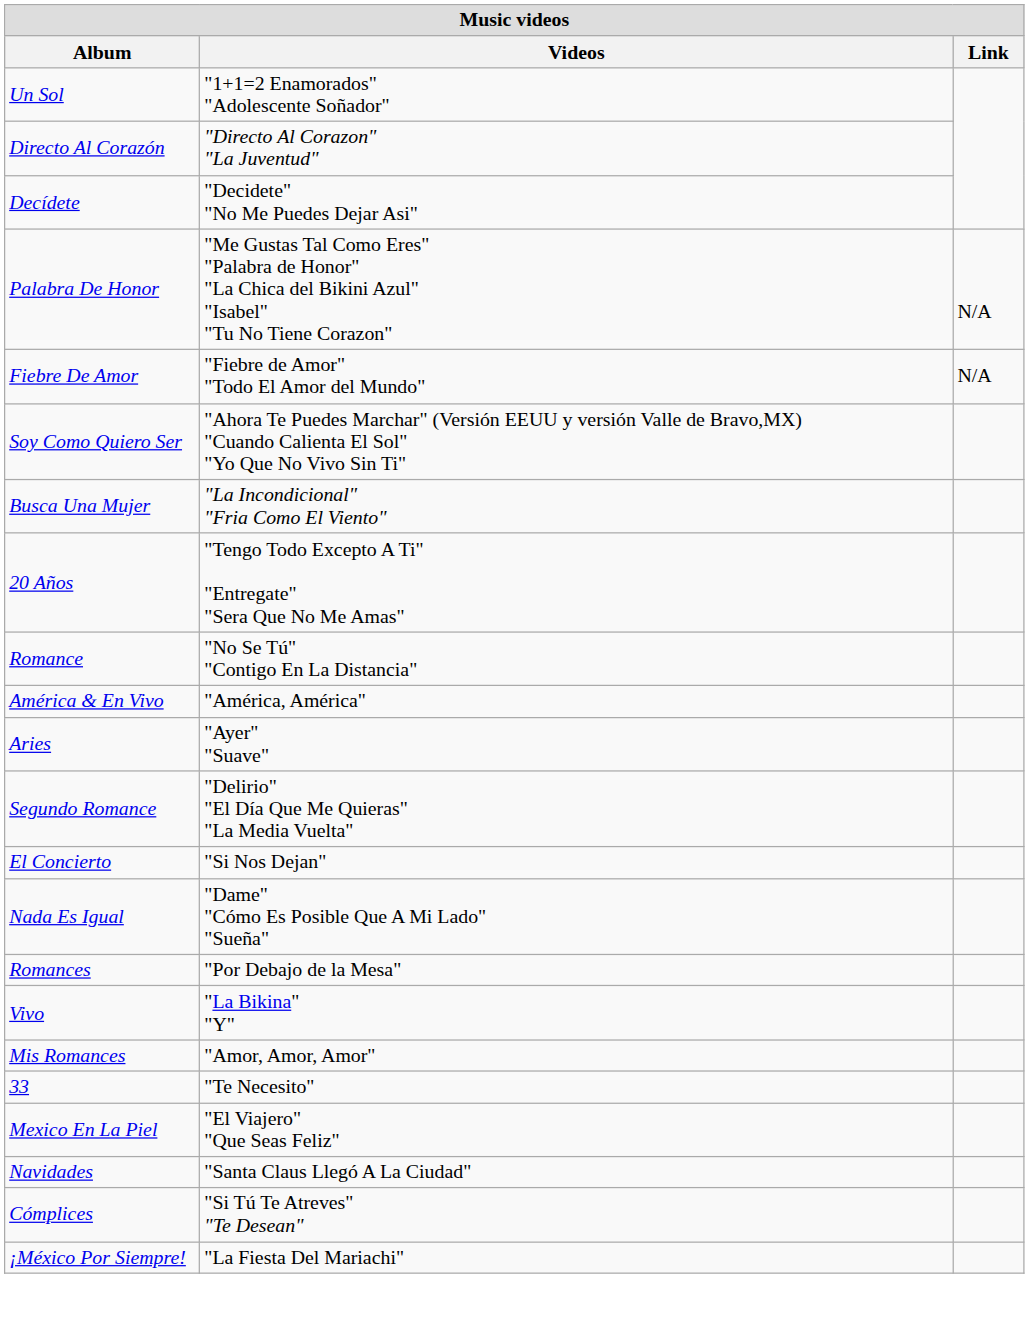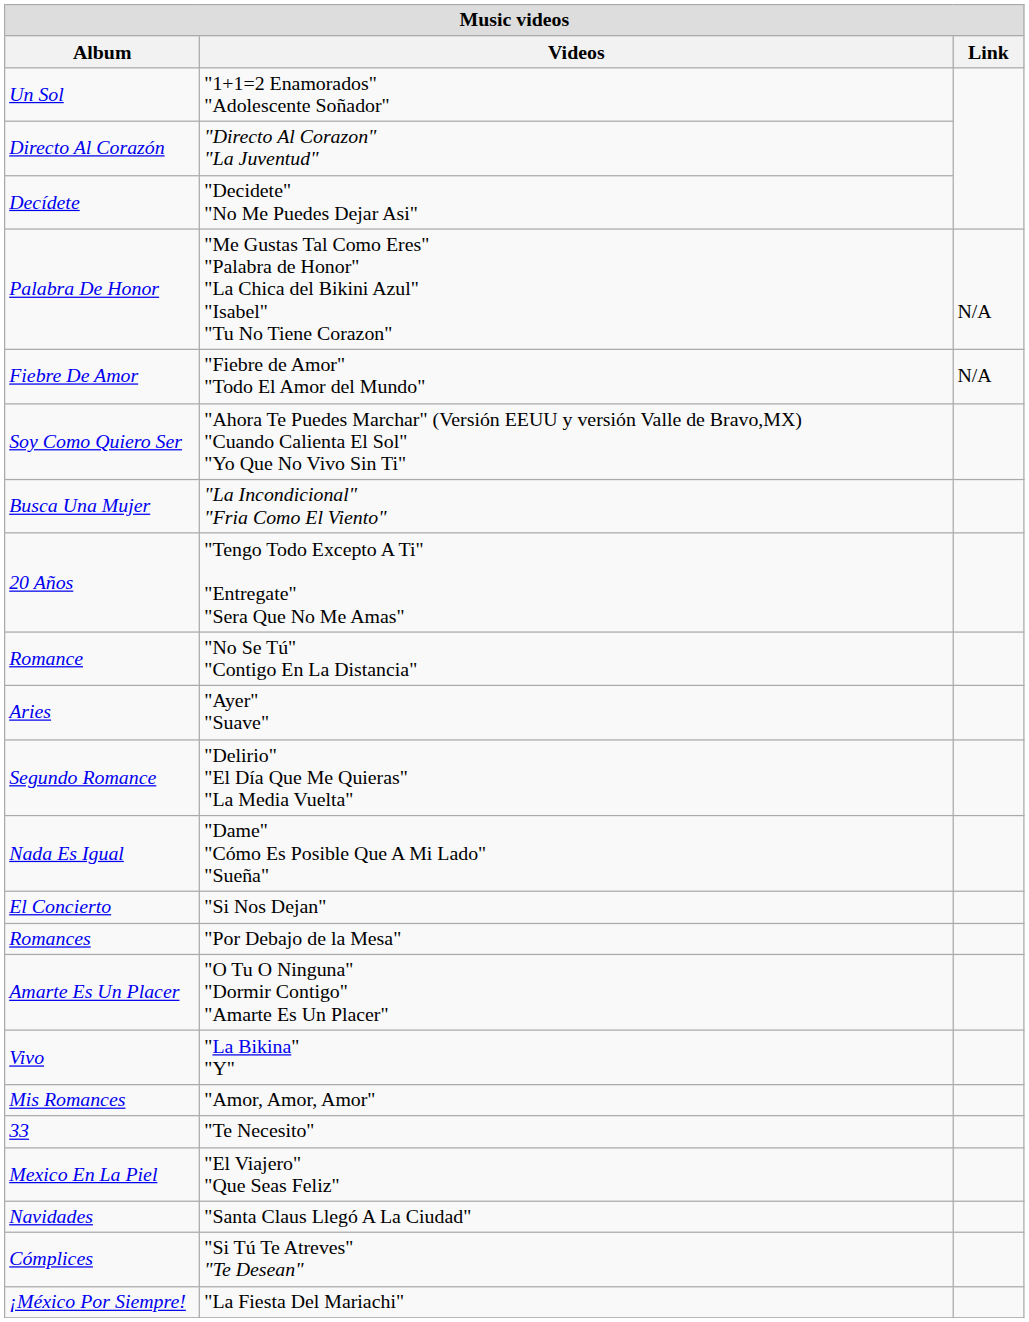- row: (86, 701)
rows swapped: (60, 862) <-> (67, 916)
+ row: (94, 992)
